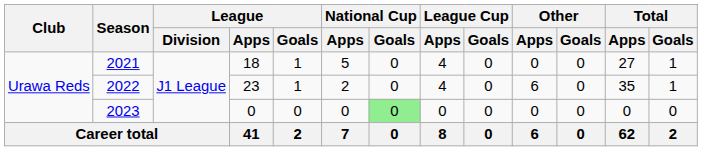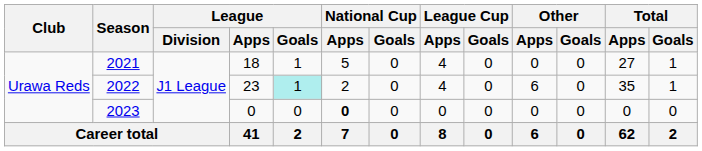(298, 87) no background -> (298, 87) paleturquoise background
(345, 110) normal -> (345, 110) bold
(394, 110) lightgreen background -> (394, 110) no background
